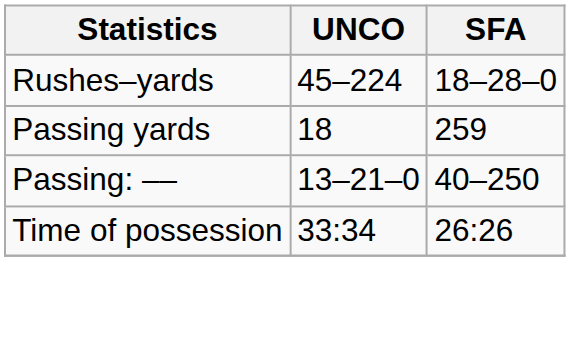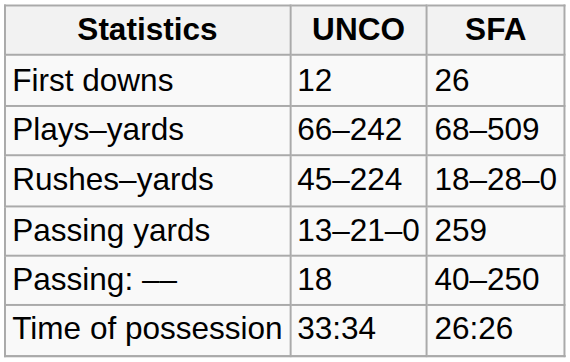+ row: (93, 80)
+ row: (98, 129)
(315, 129) 18 -> (359, 229) 13–21–0
(359, 179) 13–21–0 -> (315, 279) 18
